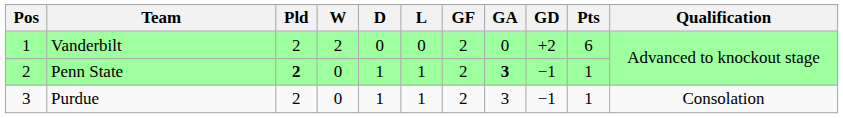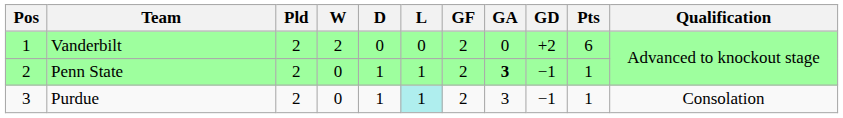(296, 71) bold -> (296, 71) normal
(422, 98) no background -> (422, 98) paleturquoise background
